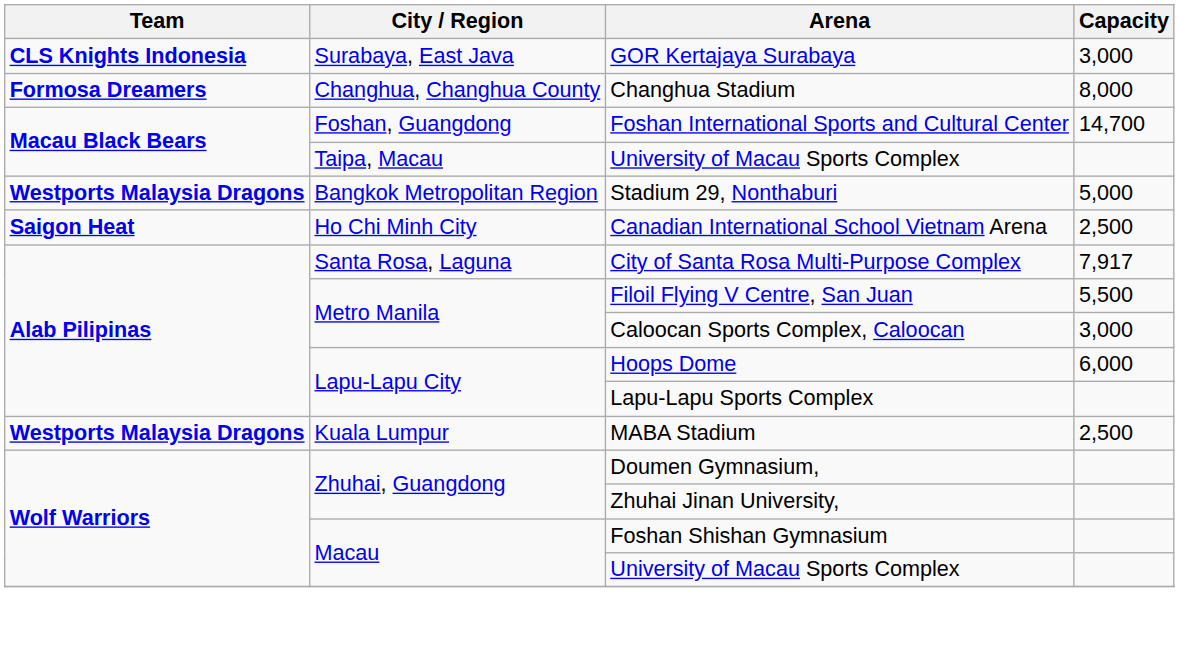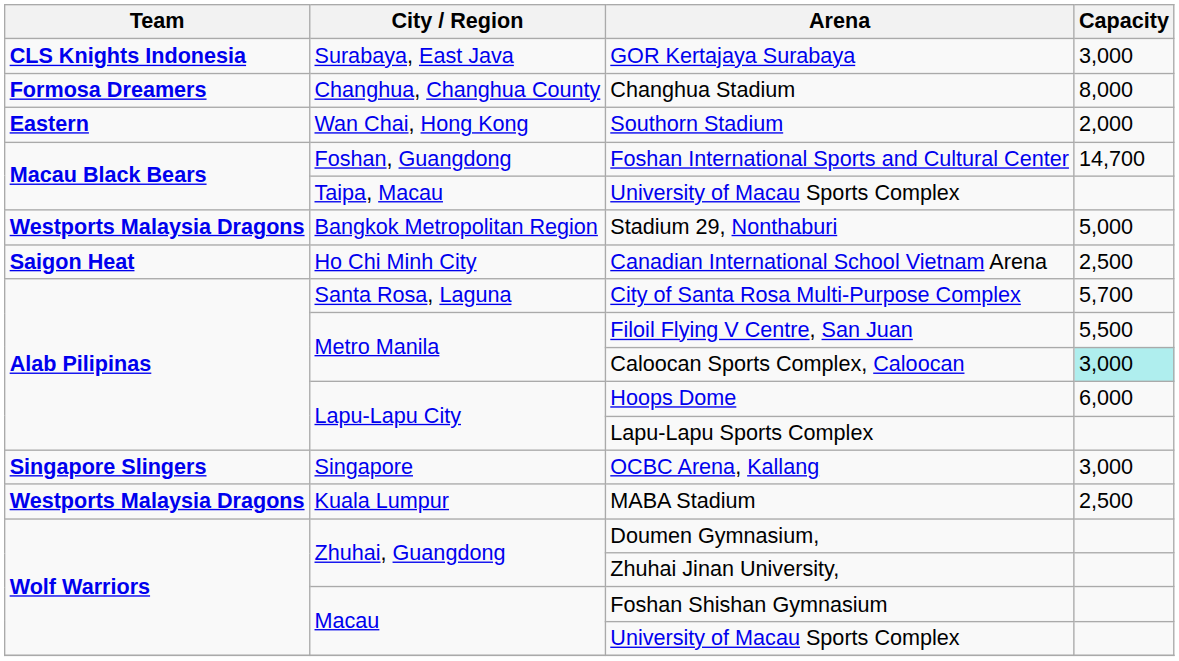+ row: (422, 124)
(1106, 261) 7,917 -> (1106, 295) 5,700
(1106, 329) no background -> (1106, 364) paleturquoise background
+ row: (364, 466)
